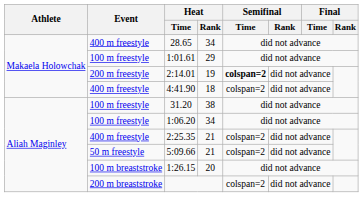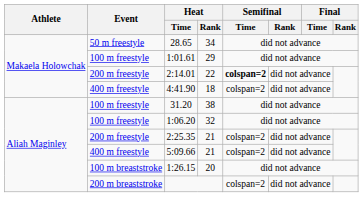(119, 43) 400 m freestyle -> (117, 43) 50 m freestyle
(210, 74) 19 -> (210, 74) 22
(210, 121) 34 -> (210, 121) 32
(119, 137) 400 m freestyle -> (119, 137) 200 m freestyle
(117, 152) 50 m freestyle -> (119, 152) 400 m freestyle
